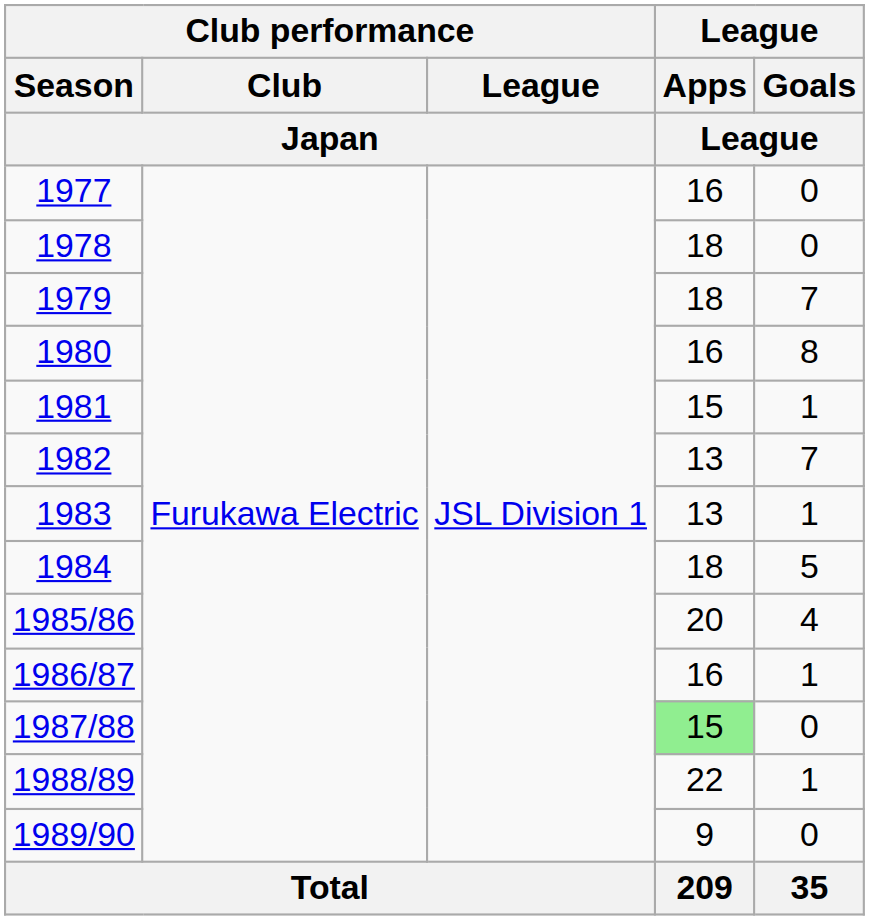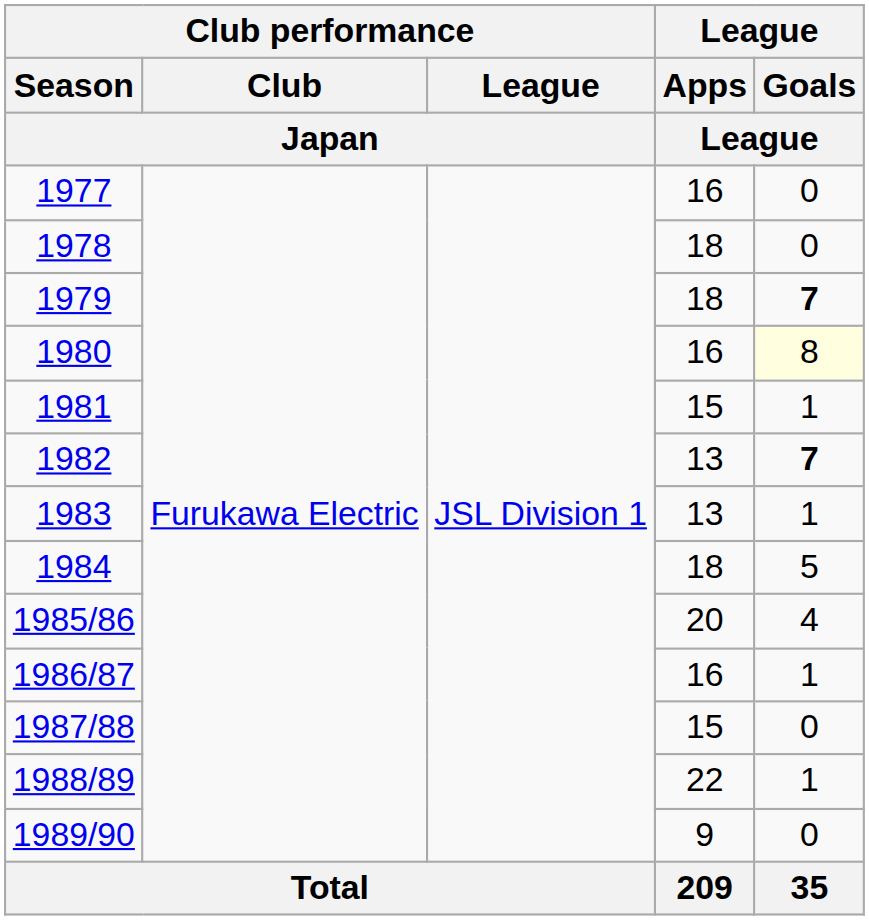(809, 298) normal -> (809, 298) bold
(809, 352) no background -> (809, 352) lightyellow background
(809, 459) normal -> (809, 459) bold
(705, 727) lightgreen background -> (705, 727) no background
